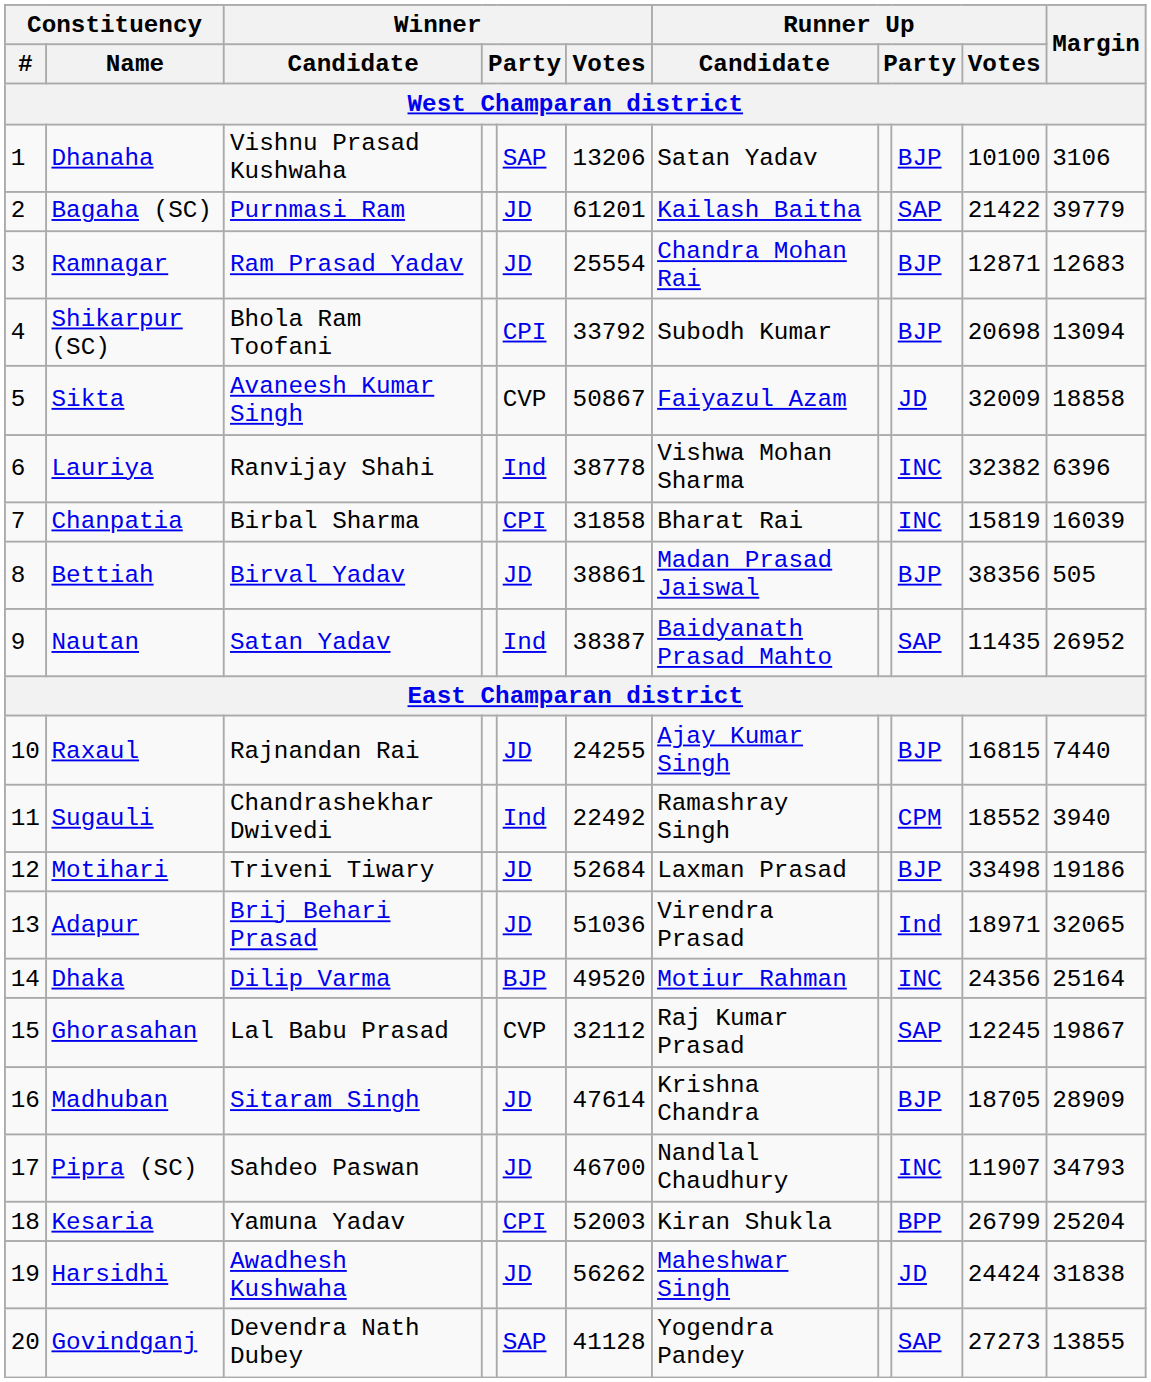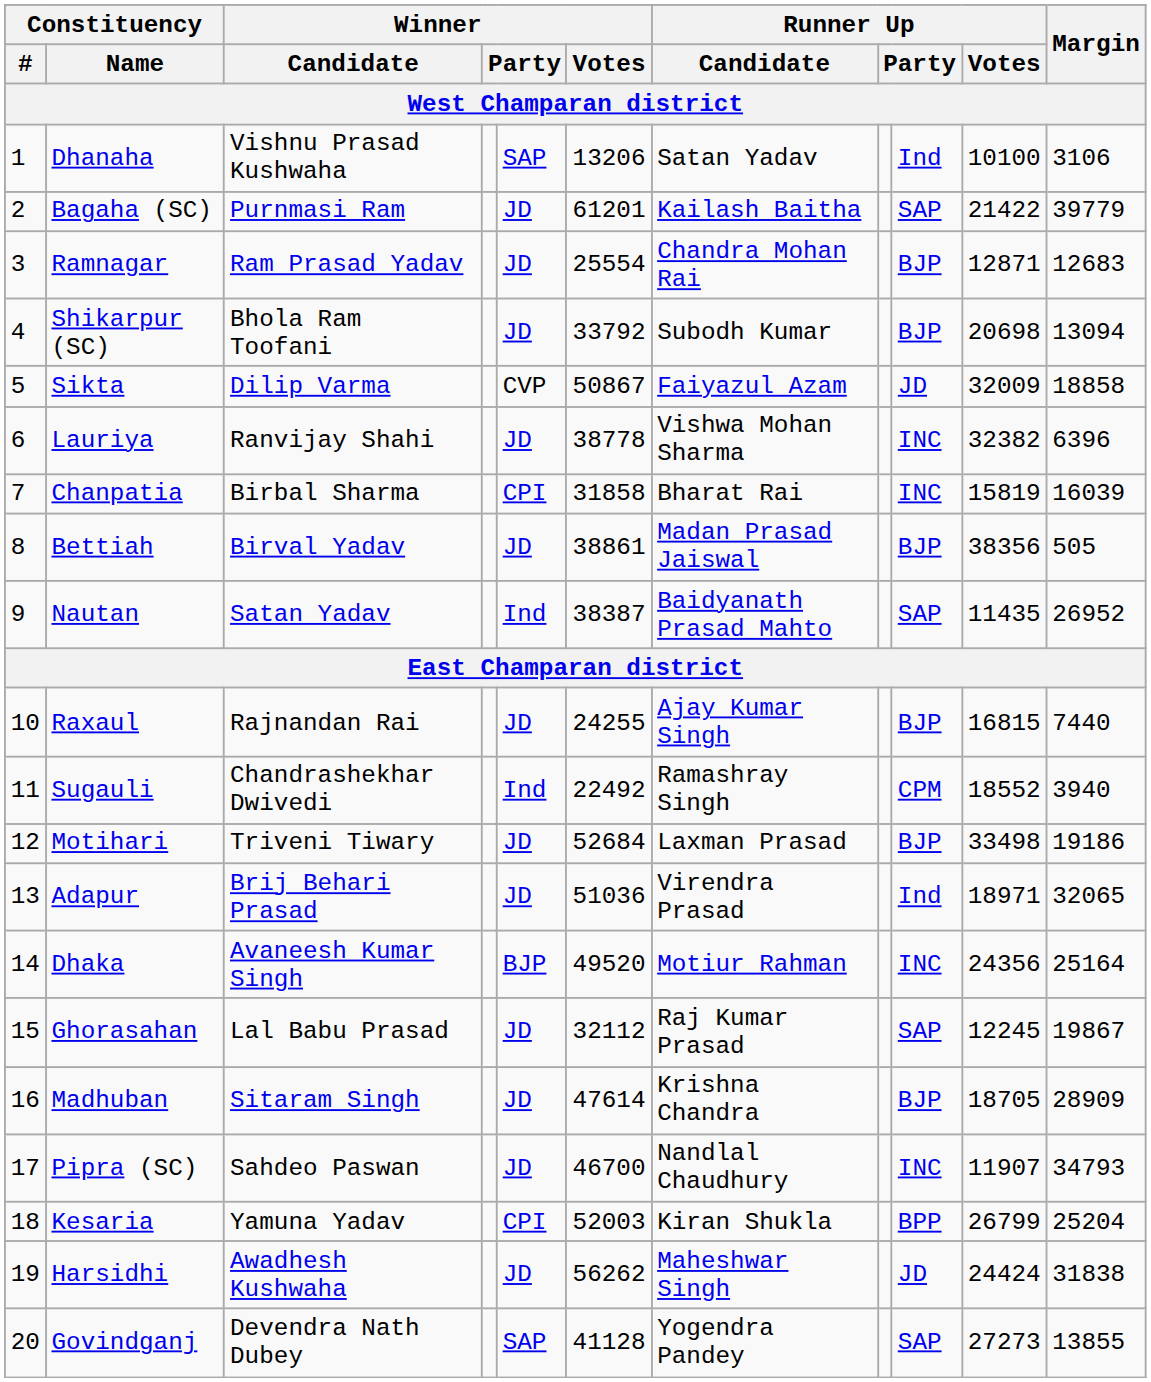(920, 158) BJP -> (920, 158) Ind
(525, 333) CPI -> (517, 333) JD
(332, 400) Avaneesh Kumar Singh -> (310, 386) Dilip Varma
(525, 468) Ind -> (517, 440) JD
(310, 979) Dilip Varma -> (332, 965) Avaneesh Kumar Singh
(525, 1032) CVP -> (517, 1032) JD
